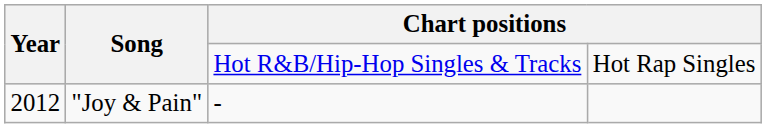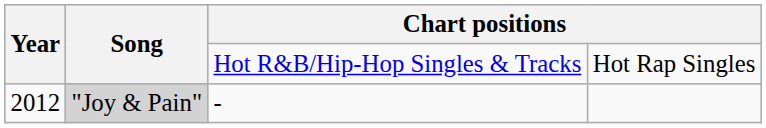(137, 102) no background -> (137, 102) lightgrey background
